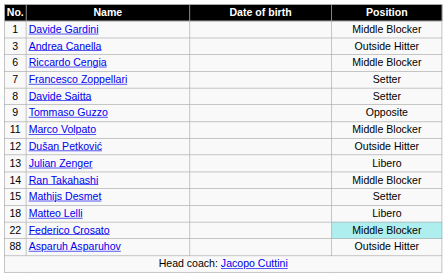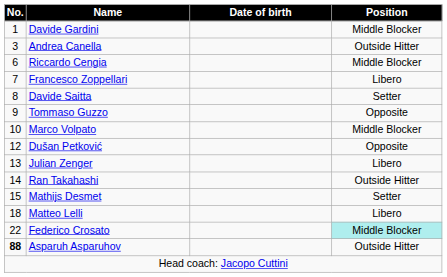(387, 79) Setter -> (387, 79) Libero
(15, 130) 11 -> (15, 130) 10
(387, 146) Outside Hitter -> (387, 146) Opposite
(387, 180) Middle Blocker -> (387, 180) Outside Hitter
(15, 247) normal -> (15, 247) bold
